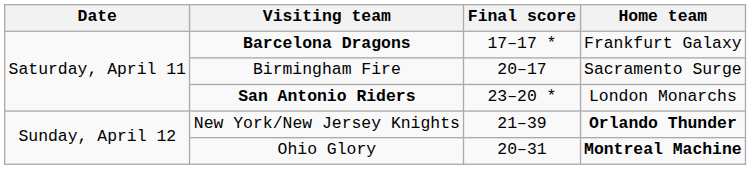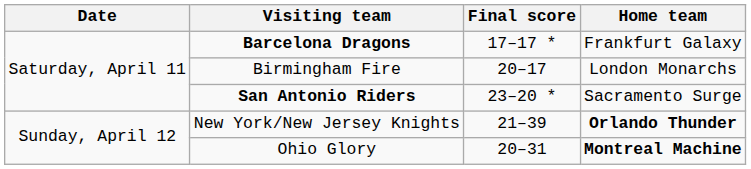(663, 71) Sacramento Surge -> (663, 71) London Monarchs
(663, 98) London Monarchs -> (663, 98) Sacramento Surge
